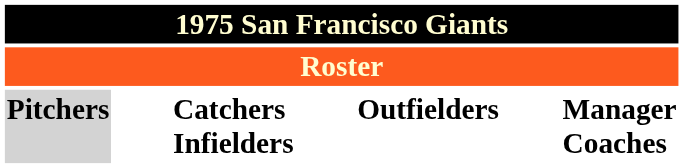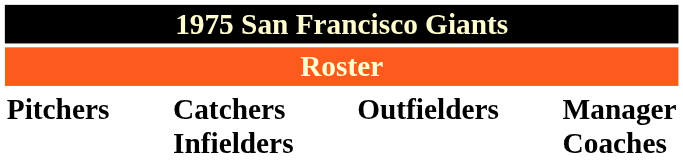(58, 108) lightgrey background -> (58, 108) no background
